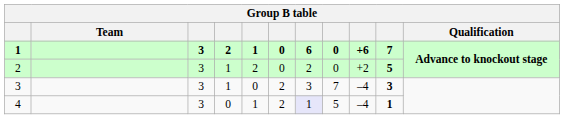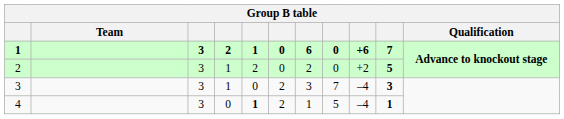(255, 104) normal -> (255, 104) bold
(309, 104) lavender background -> (309, 104) no background
